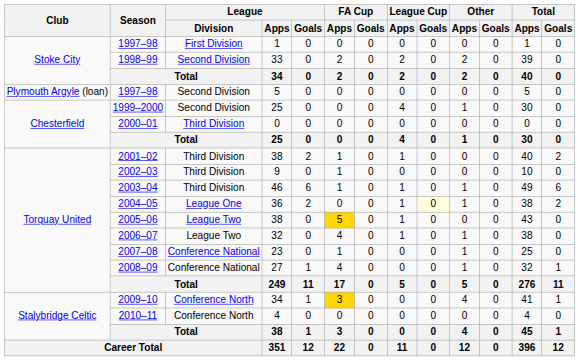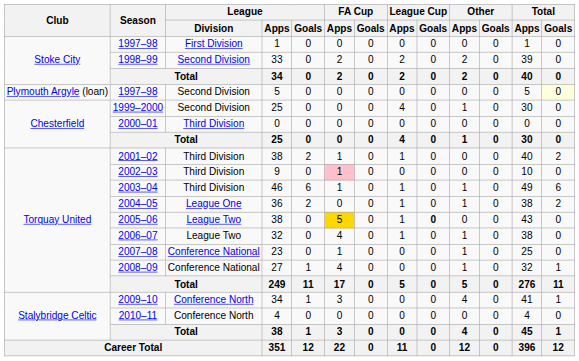(558, 92) no background -> (558, 92) lightyellow background
(339, 172) no background -> (339, 172) pink background
(433, 204) lightyellow background -> (433, 204) no background
(433, 220) normal -> (433, 220) bold
(339, 300) gold background -> (339, 300) no background
